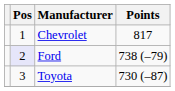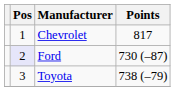(143, 56) 738 (–79) -> (143, 56) 730 (–87)
(143, 76) 730 (–87) -> (143, 76) 738 (–79)
